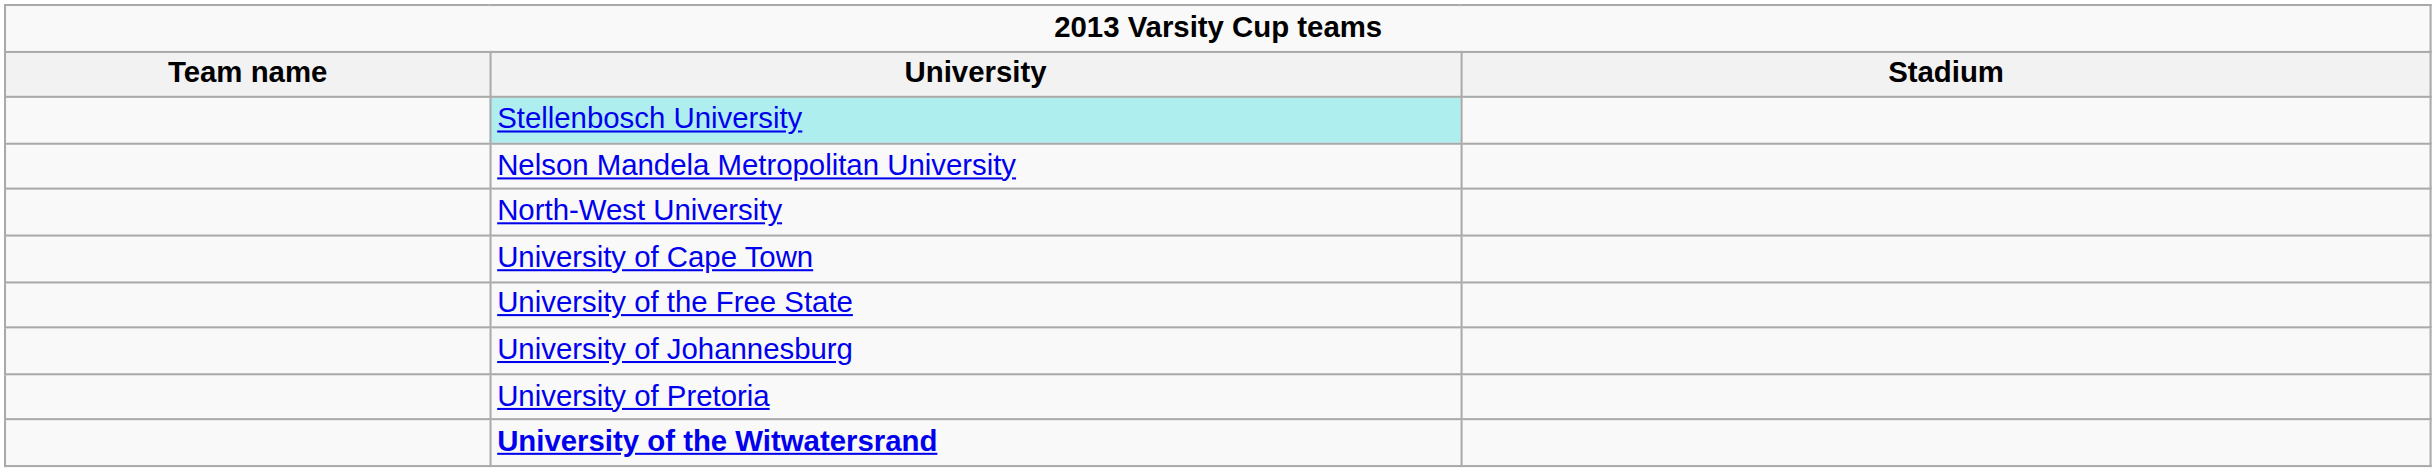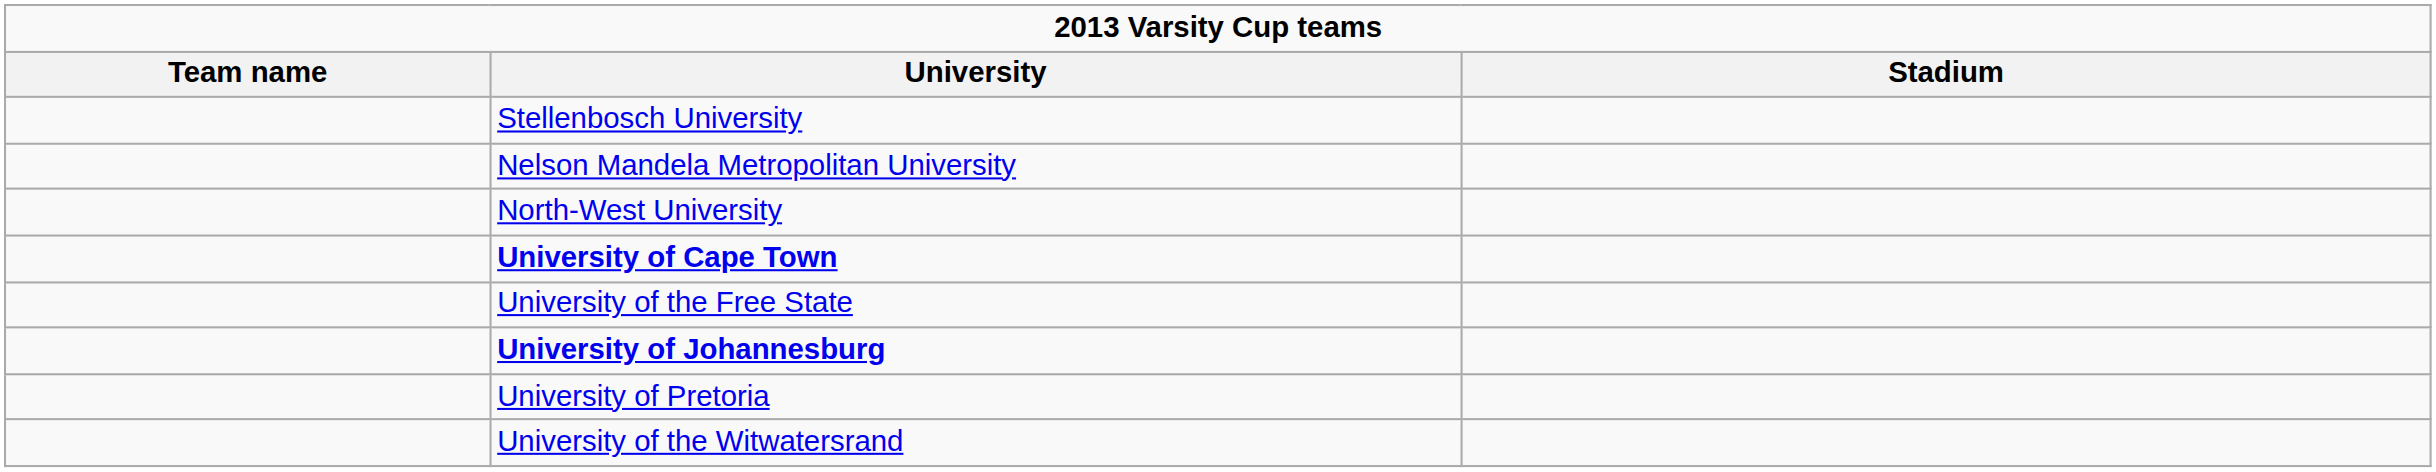(650, 119) paleturquoise background -> (650, 119) no background
(655, 257) normal -> (667, 257) bold
(675, 349) normal -> (691, 349) bold
(717, 441) bold -> (700, 441) normal
